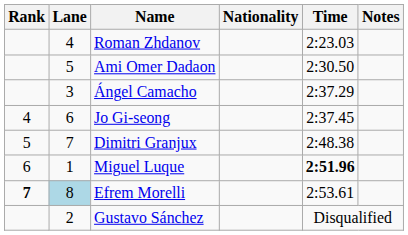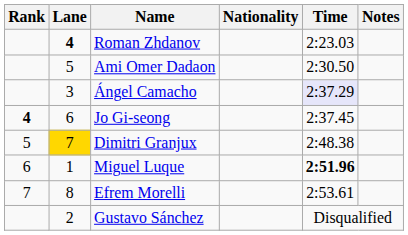(70, 42) normal -> (70, 42) bold
(330, 92) no background -> (330, 92) lavender background
(27, 117) normal -> (27, 117) bold
(70, 142) no background -> (70, 142) gold background
(27, 192) bold -> (27, 192) normal
(70, 192) lightblue background -> (70, 192) no background
